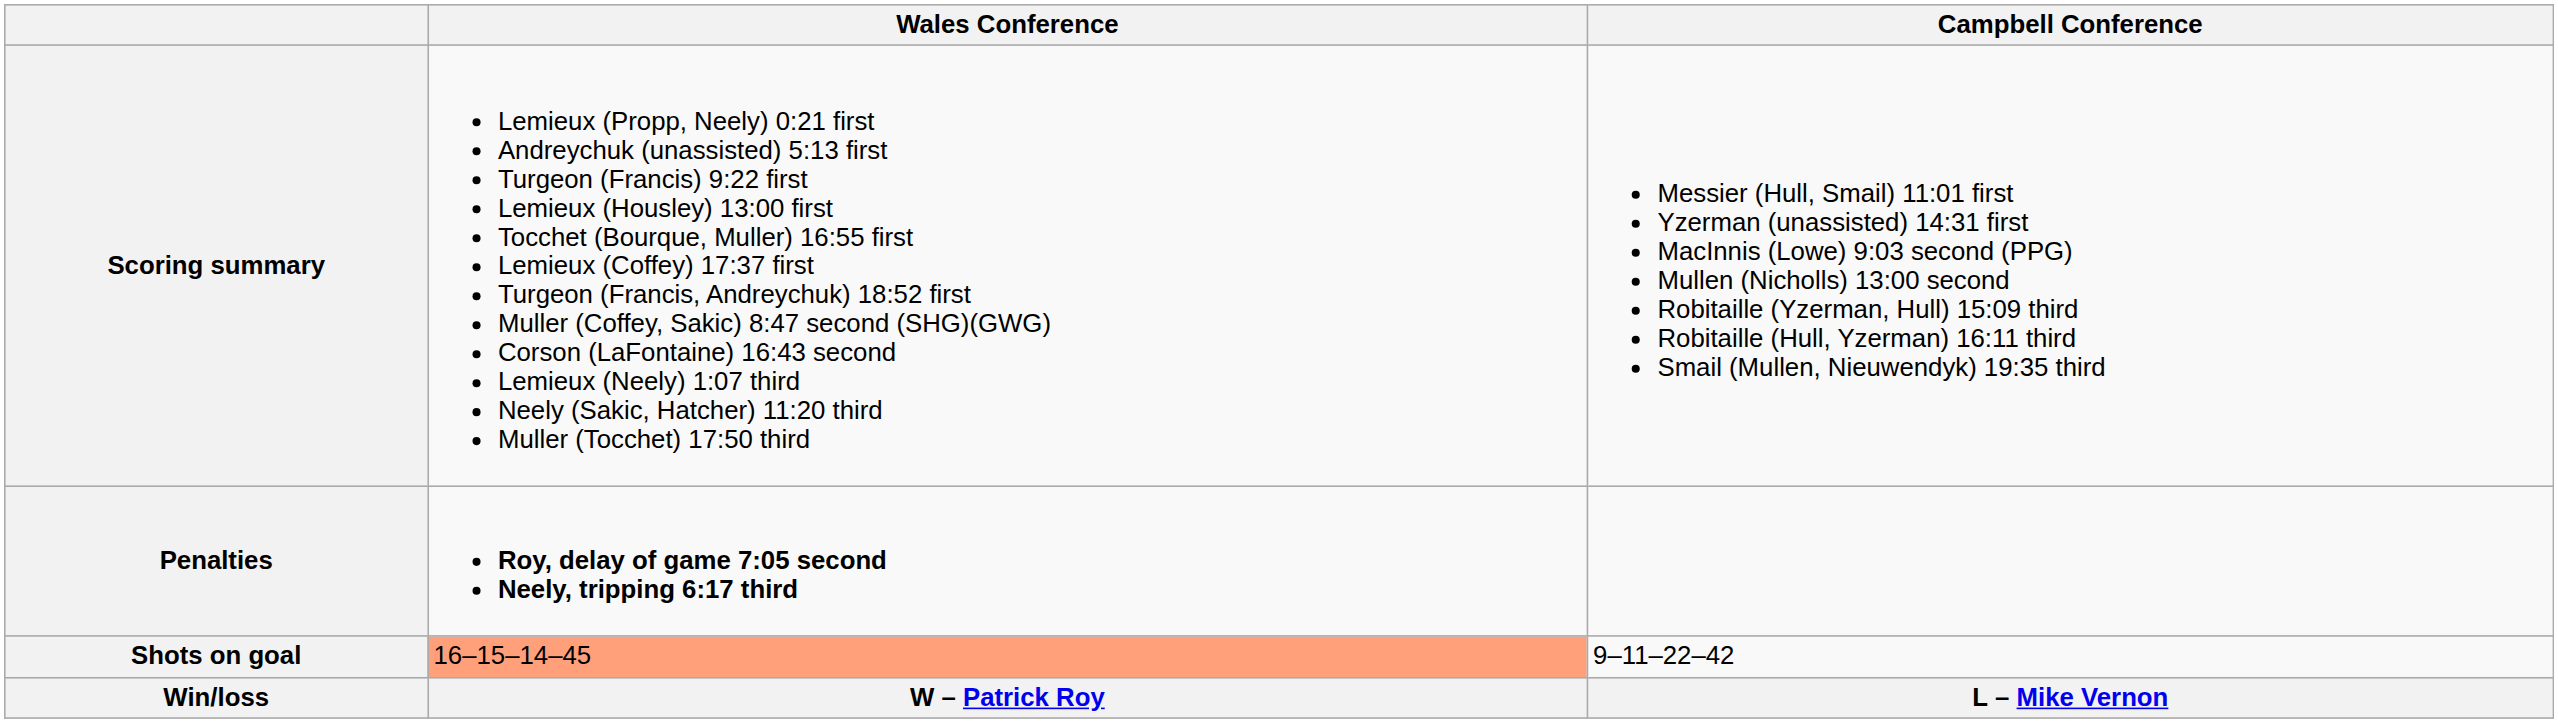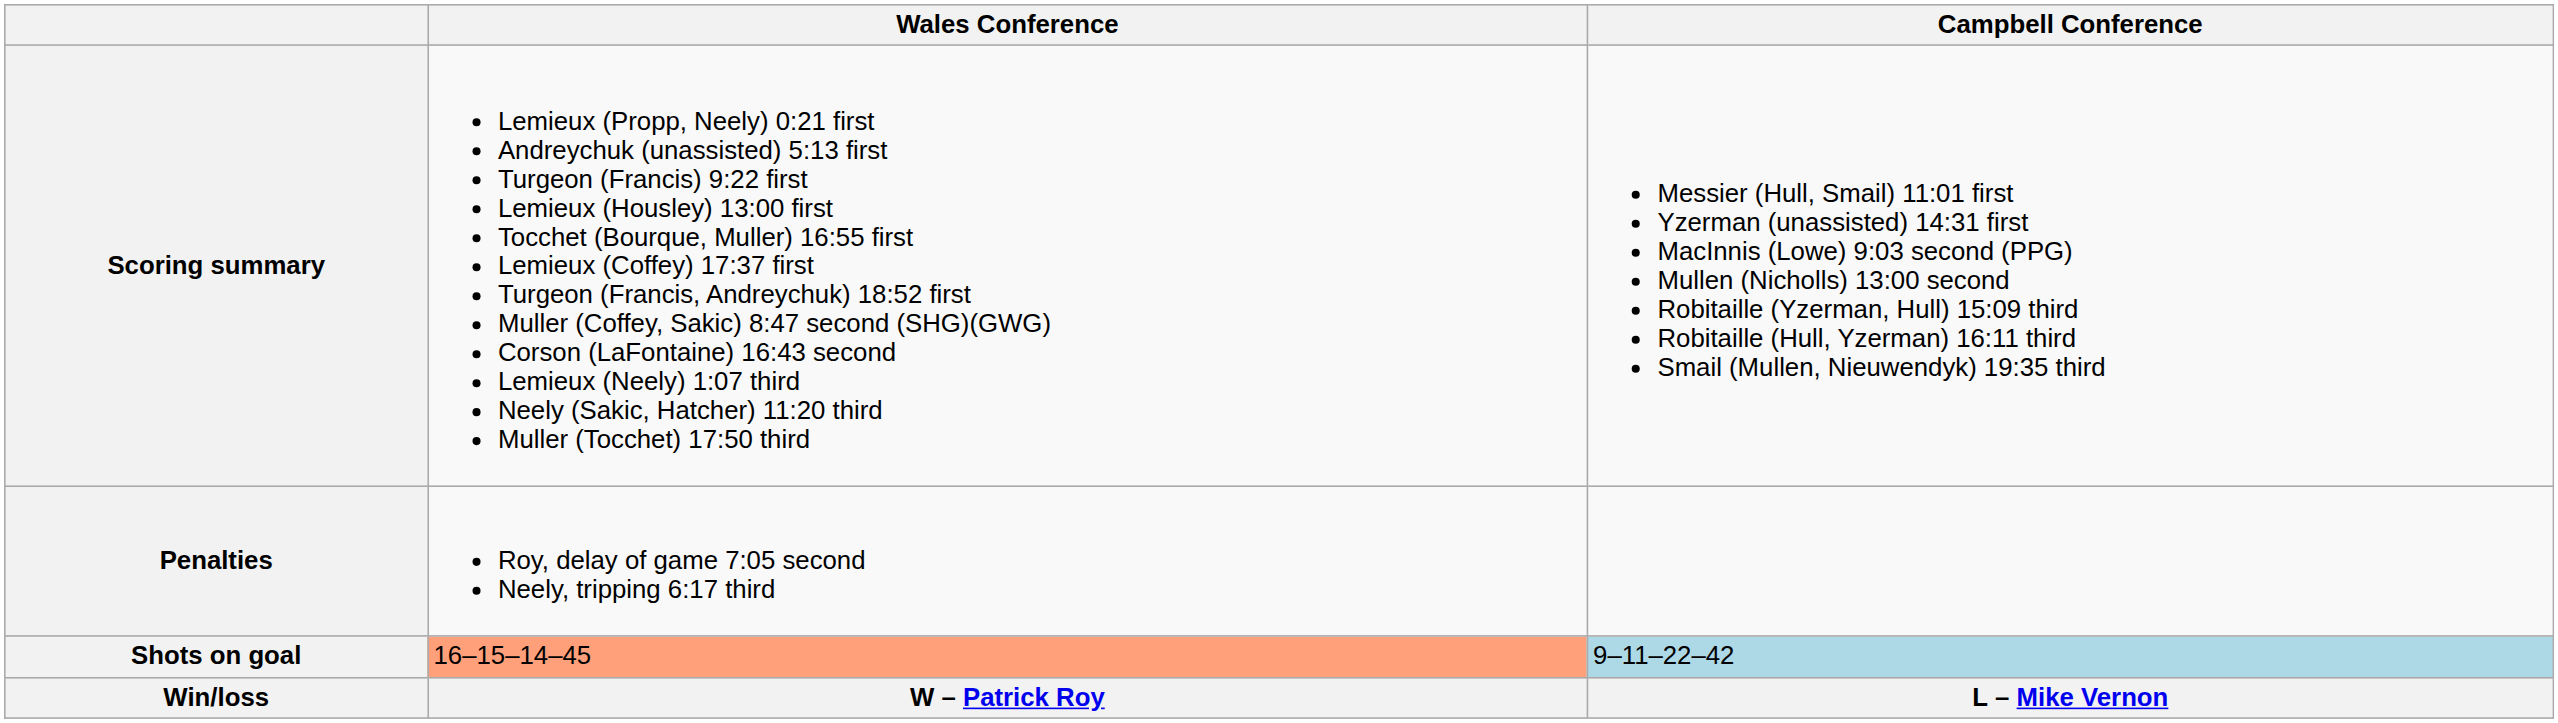(1007, 575) bold -> (1007, 575) normal
(1664, 656) no background -> (1664, 656) lightblue background
